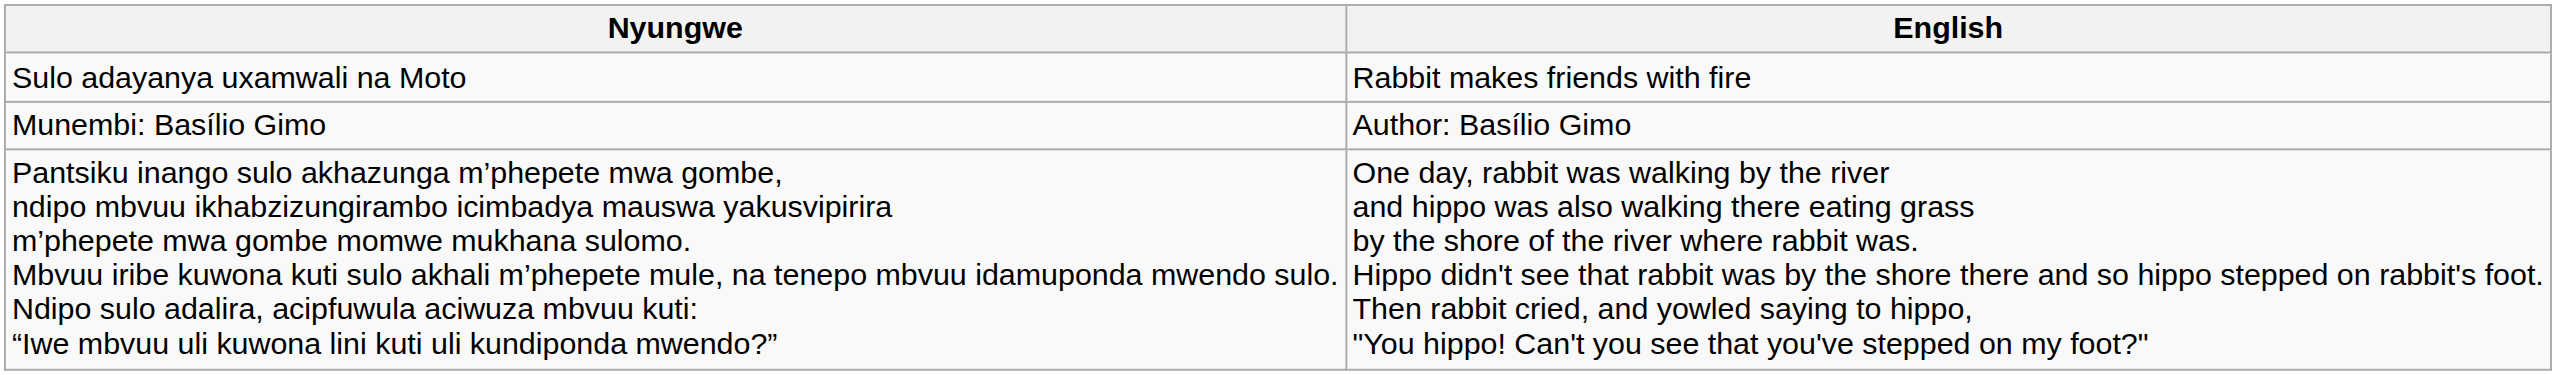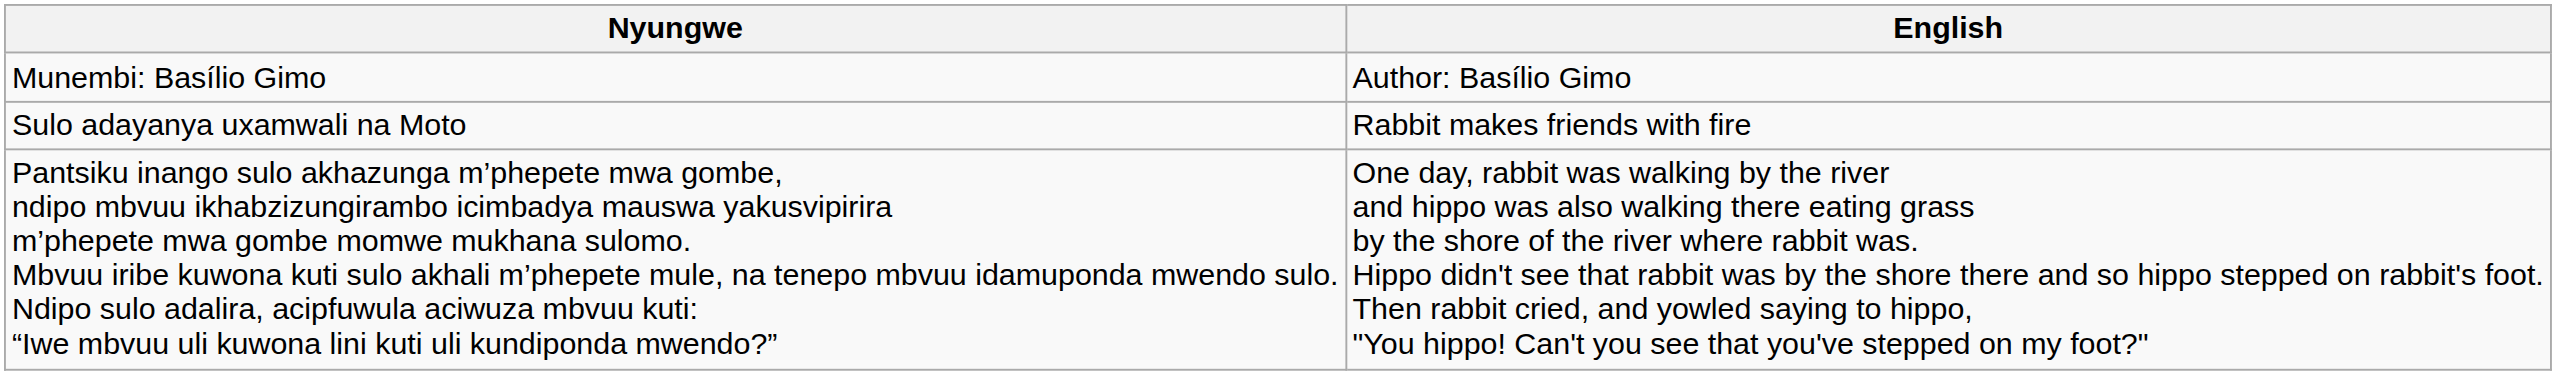rows swapped: (239, 76) <-> (169, 125)
